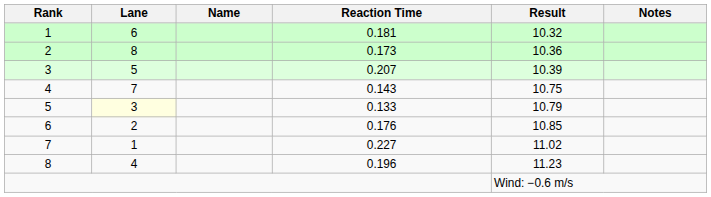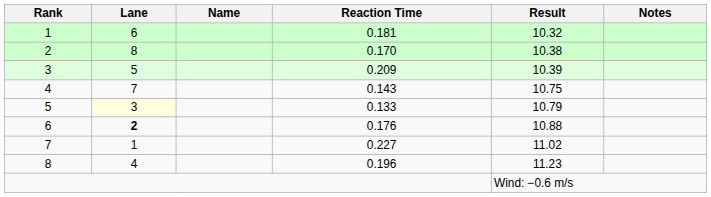(382, 51) 0.173 -> (382, 51) 0.170
(547, 51) 10.36 -> (547, 51) 10.38
(382, 70) 0.207 -> (382, 70) 0.209
(134, 126) normal -> (134, 126) bold
(547, 126) 10.85 -> (547, 126) 10.88
